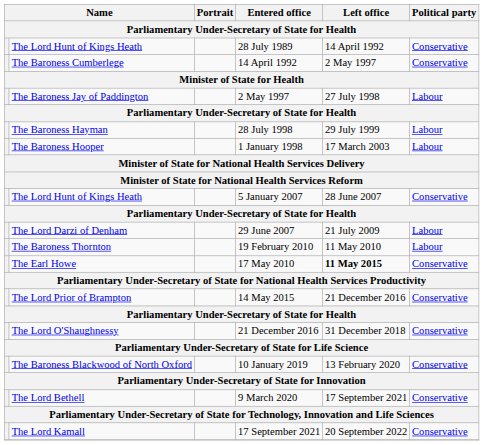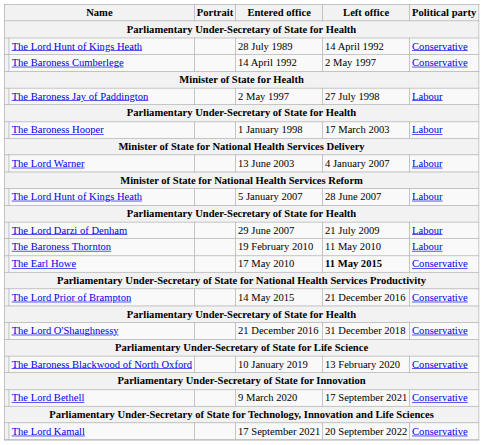- row: (265, 130)
+ row: (266, 163)
(440, 197) Conservative -> (427, 197) Labour
